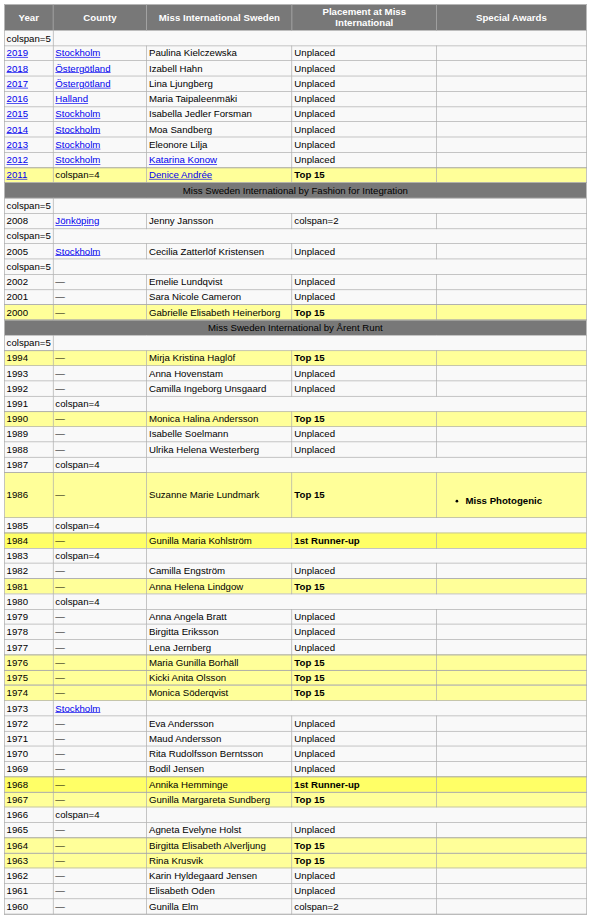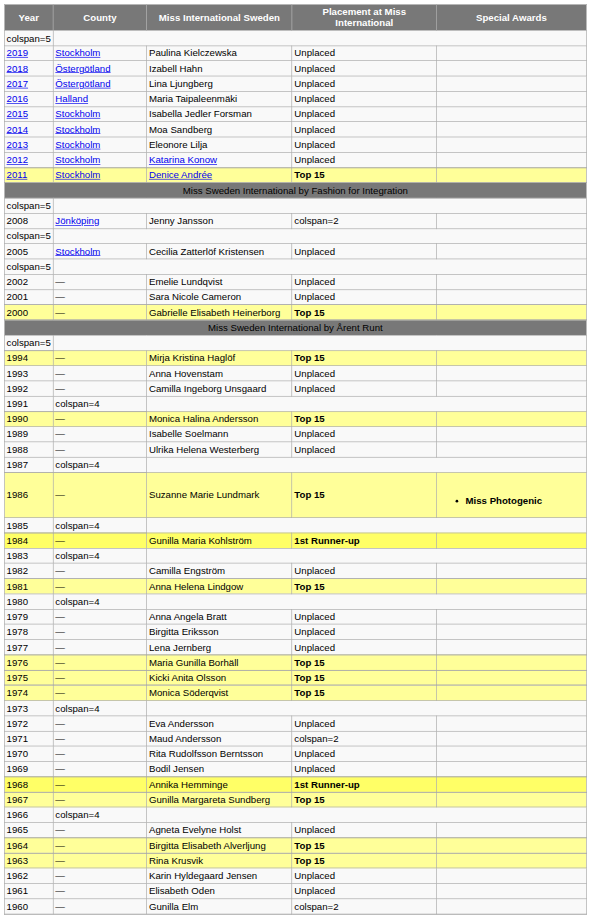(77, 175) colspan=4 -> (78, 175) Stockholm
(78, 708) Stockholm -> (77, 708) colspan=4
(315, 739) Unplaced -> (316, 739) colspan=2
